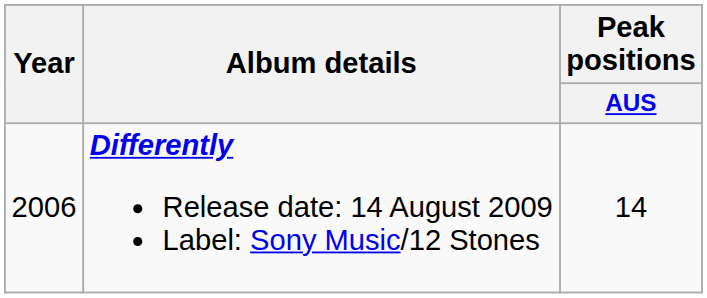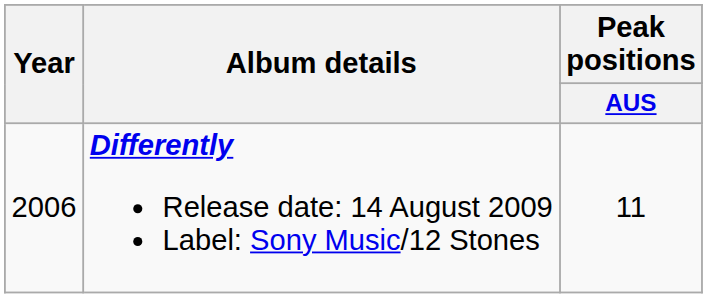(631, 207) 14 -> (631, 207) 11
